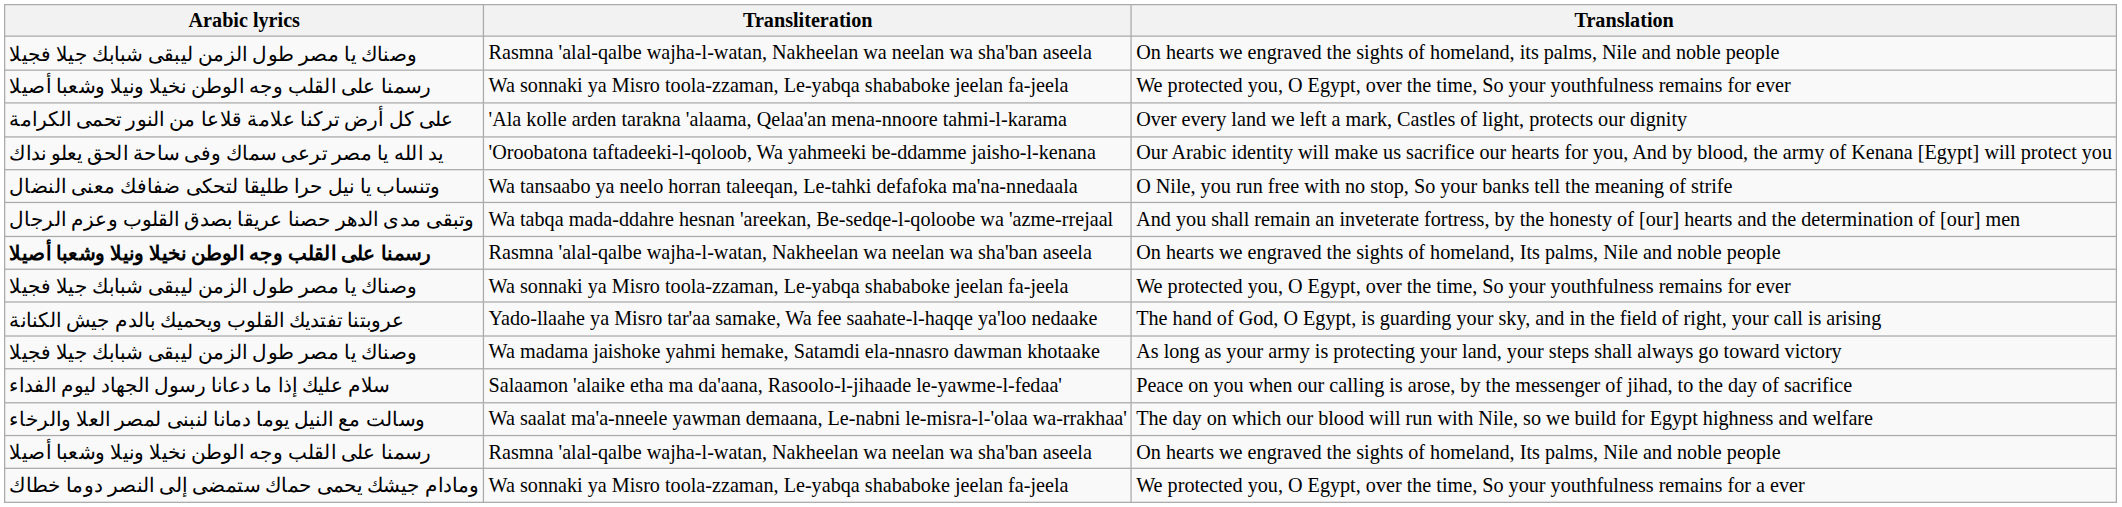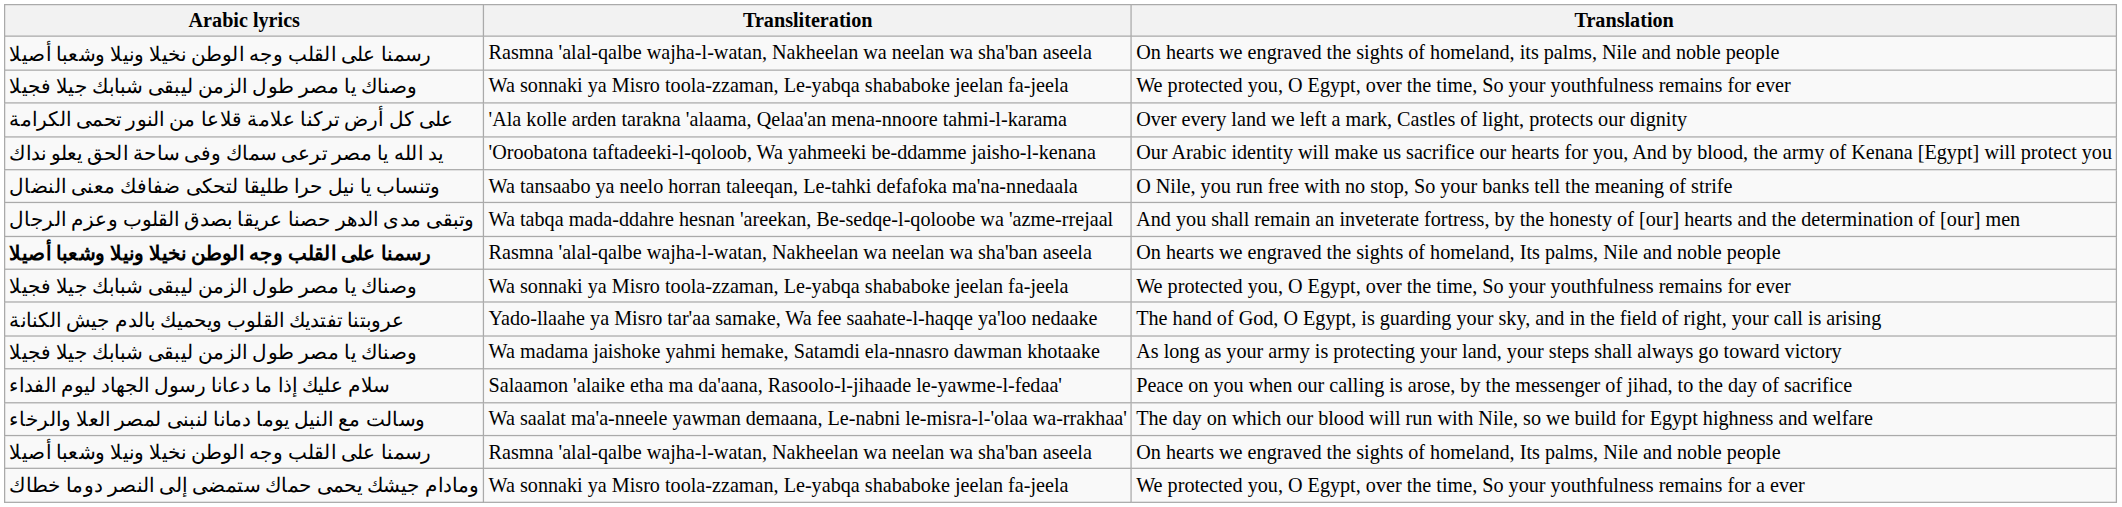(213, 53) وصناك يا مصر طول الزمن ليبقى شبابك جيلا فجيلا -> (220, 53) رسمنا على القلب وجه الوطن نخيلا ونيلا وشعبا أصيلا
(220, 86) رسمنا على القلب وجه الوطن نخيلا ونيلا وشعبا أصيلا -> (213, 86) وصناك يا مصر طول الزمن ليبقى شبابك جيلا فجيلا
